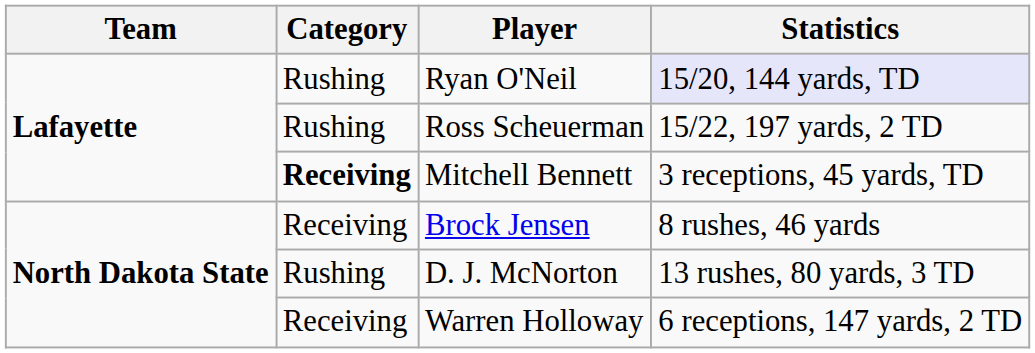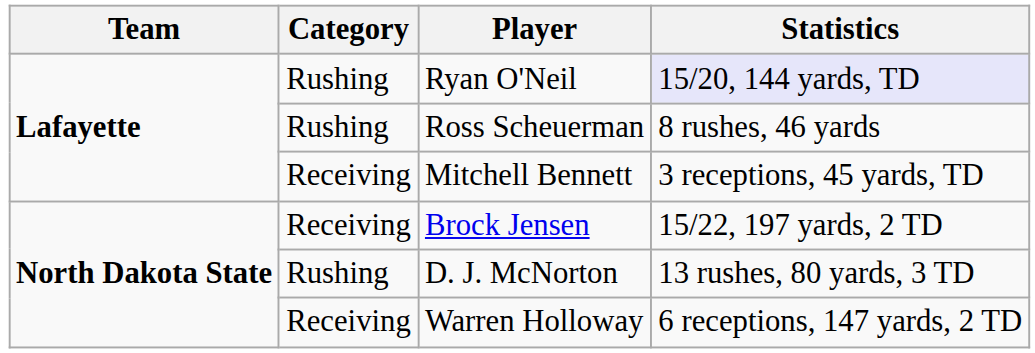(801, 127) 15/22, 197 yards, 2 TD -> (769, 127) 8 rushes, 46 yards
(347, 175) bold -> (348, 175) normal
(769, 224) 8 rushes, 46 yards -> (801, 224) 15/22, 197 yards, 2 TD
